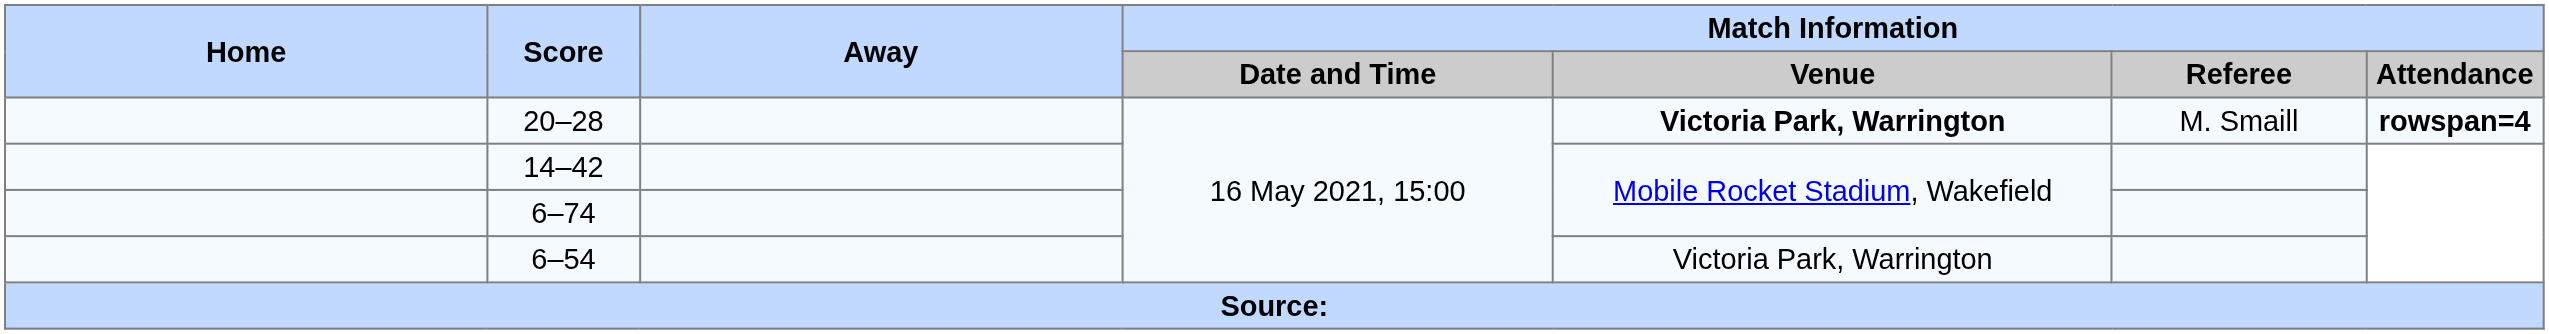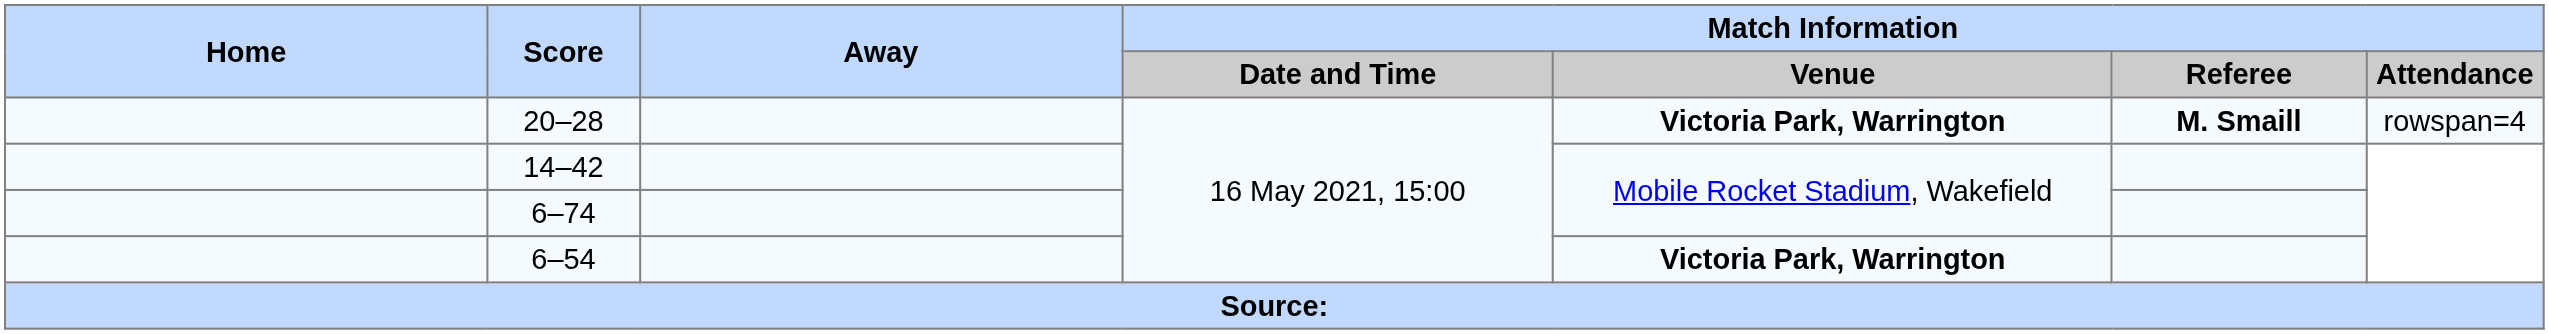(2239, 121) normal -> (2239, 121) bold
(2455, 121) bold -> (2455, 121) normal
(1833, 259) normal -> (1833, 259) bold
